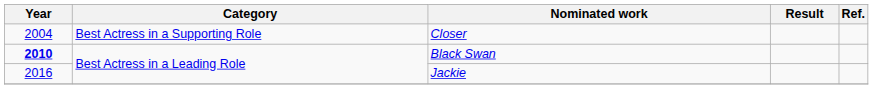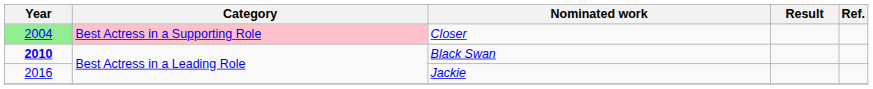(38, 34) no background -> (38, 34) lightgreen background
(168, 34) no background -> (168, 34) pink background
